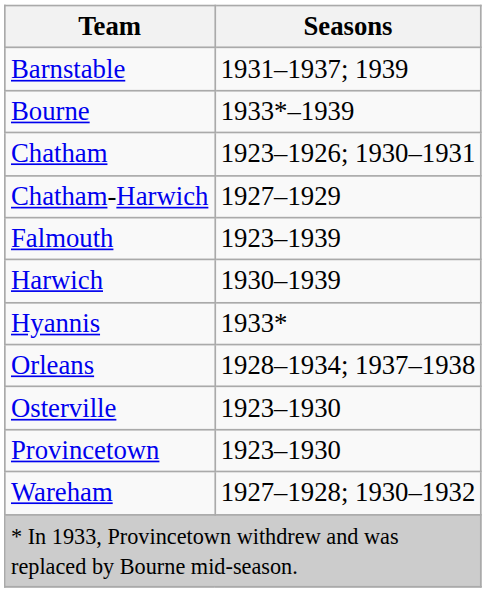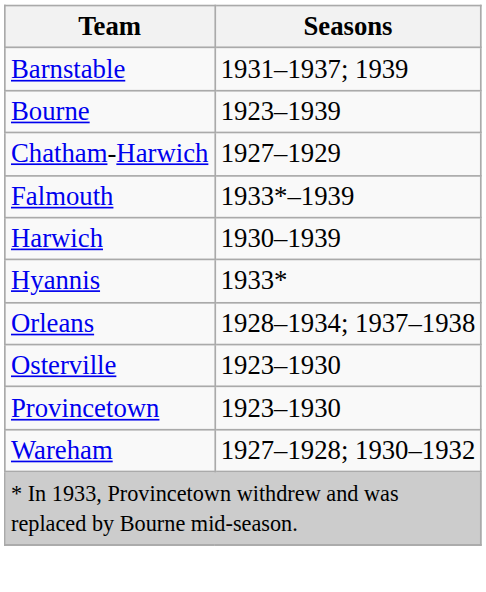(287, 111) 1933*–1939 -> (281, 111) 1923–1939
- row: (59, 153)
(281, 238) 1923–1939 -> (287, 195) 1933*–1939
